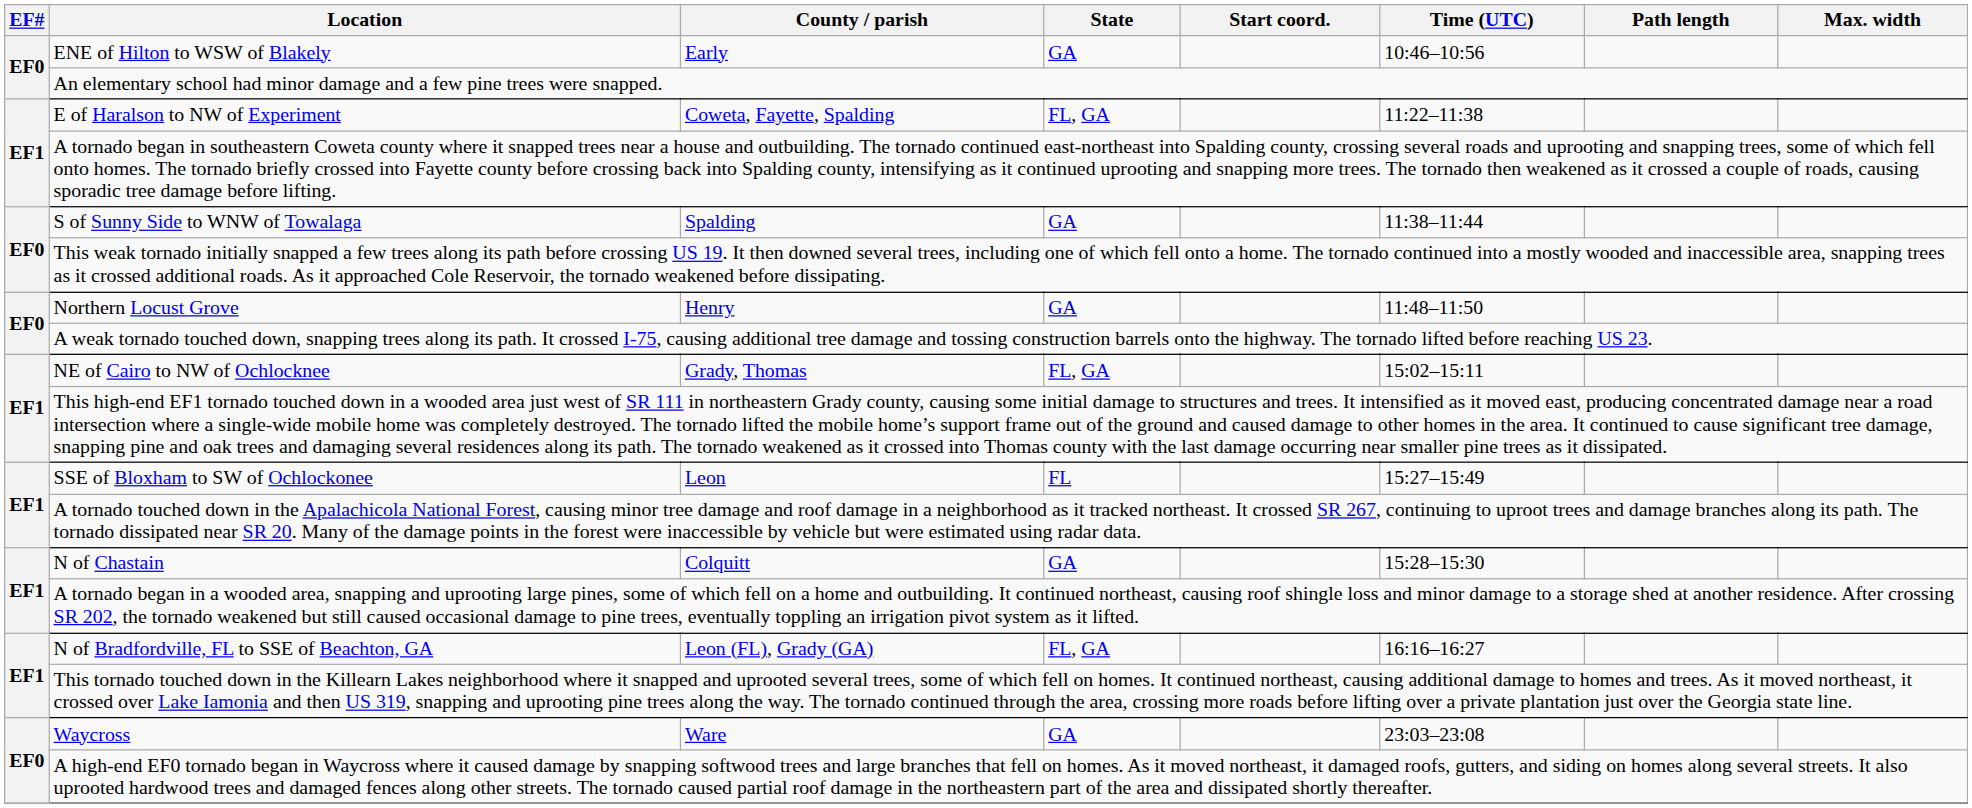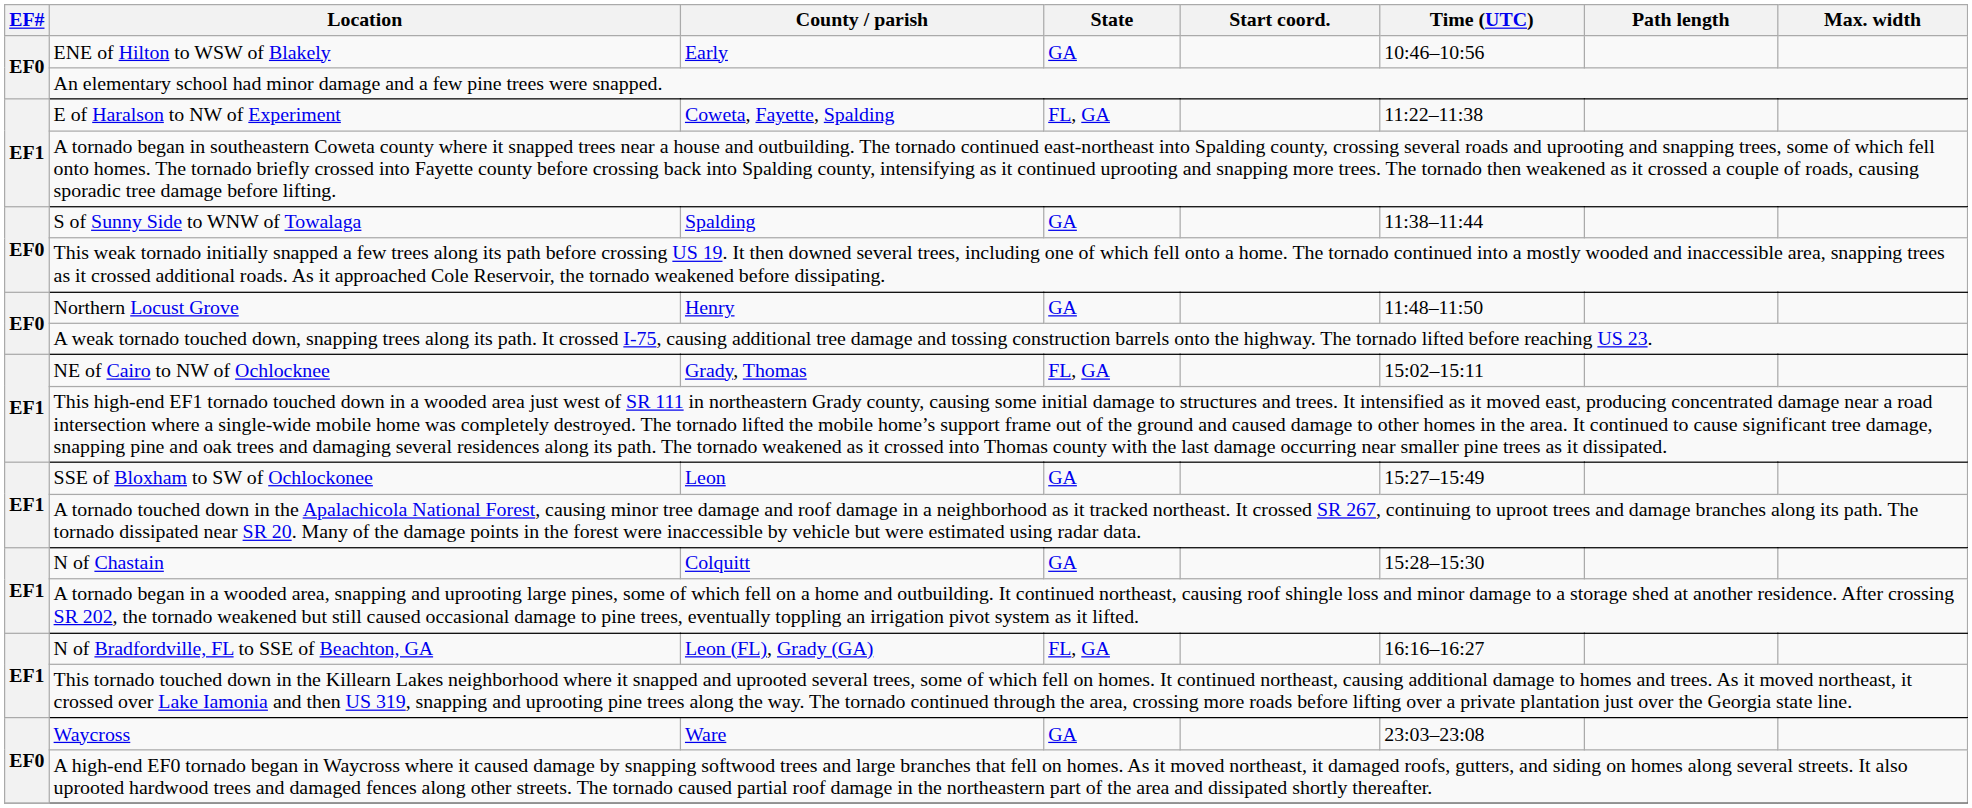(1060, 477) FL -> (1063, 477) GA
